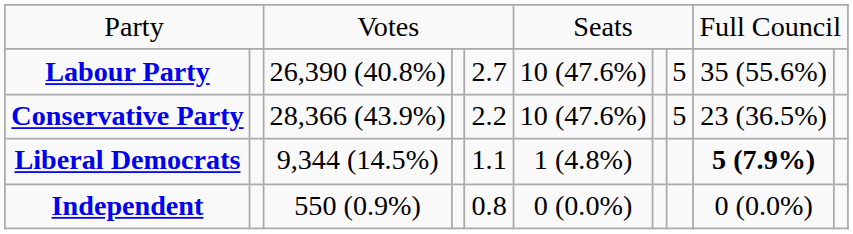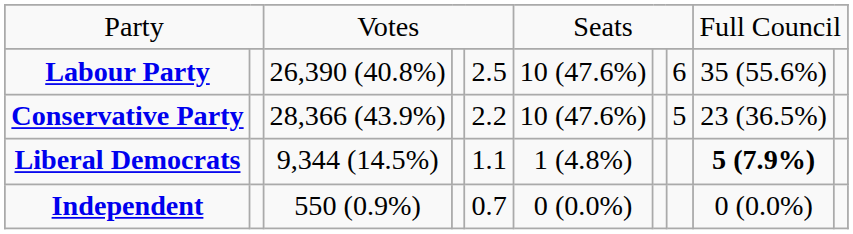(489, 71) 2.7 -> (489, 71) 2.5
(679, 71) 5 -> (679, 71) 6
(489, 205) 0.8 -> (489, 205) 0.7
